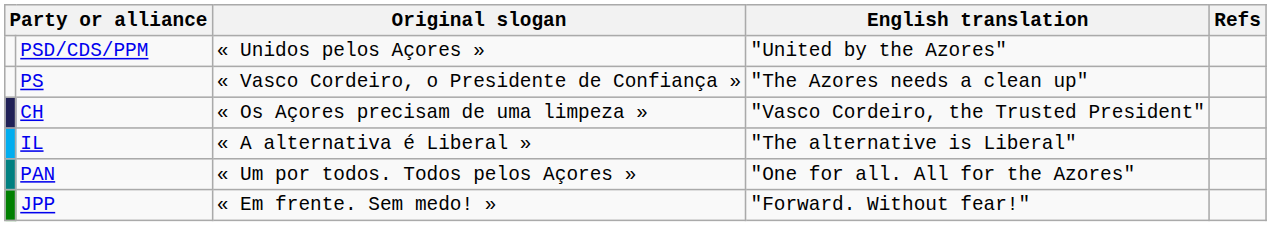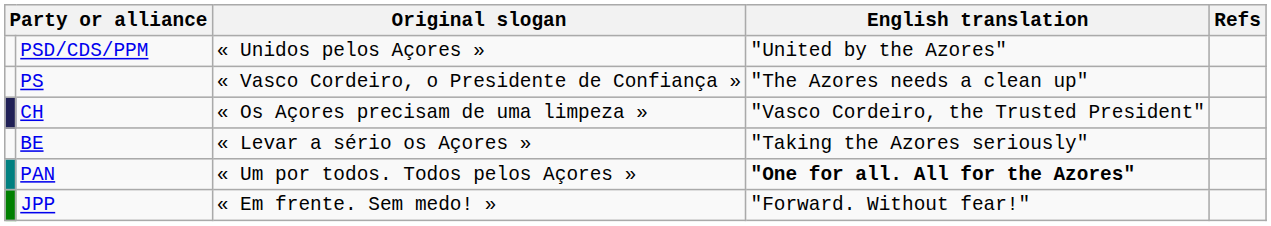+ row: (32, 143)
- row: (32, 143)
(943, 174) normal -> (943, 174) bold
